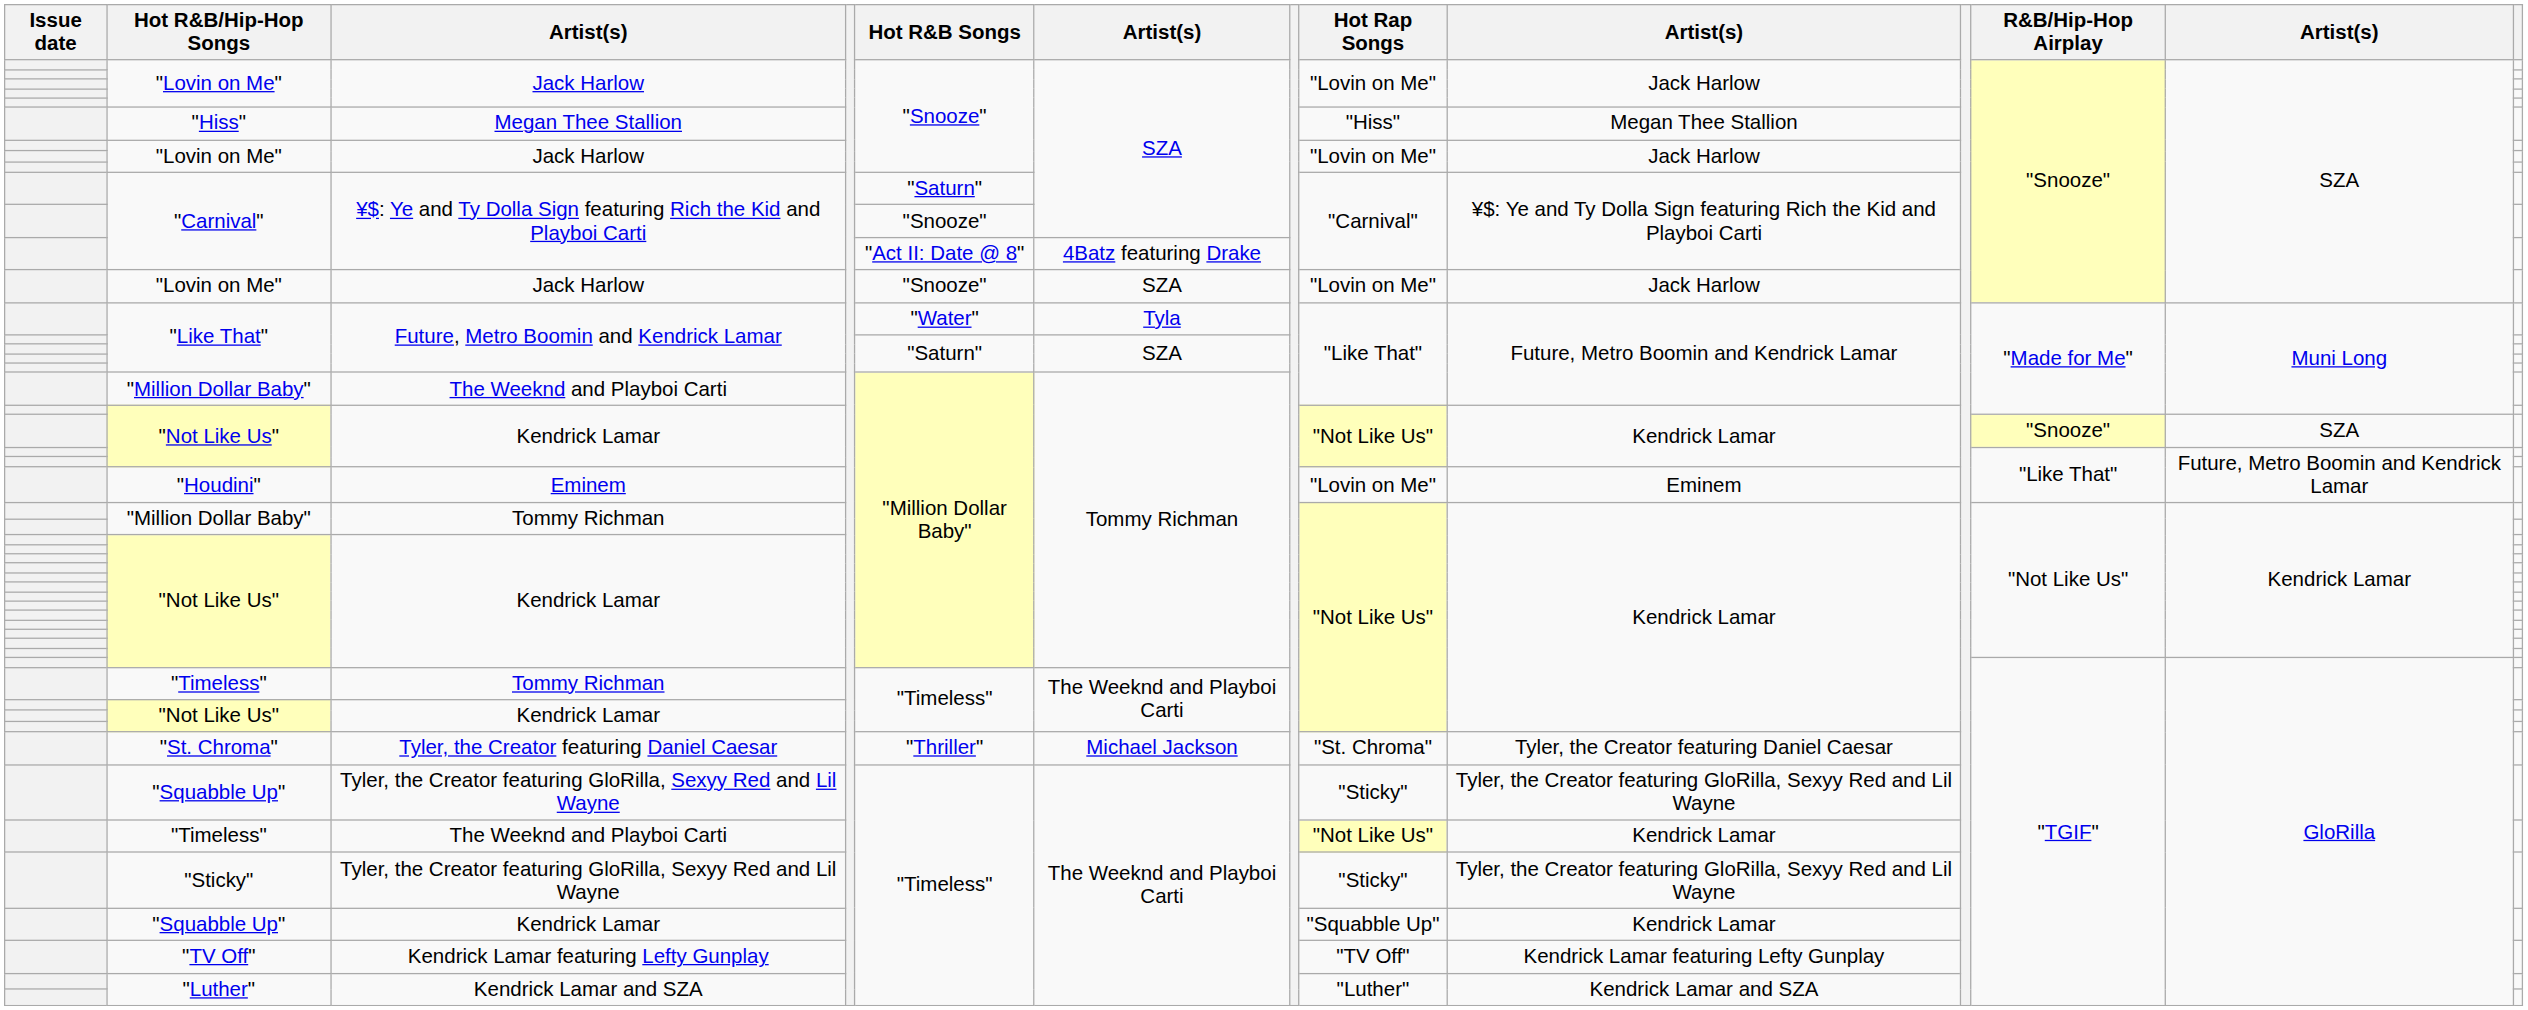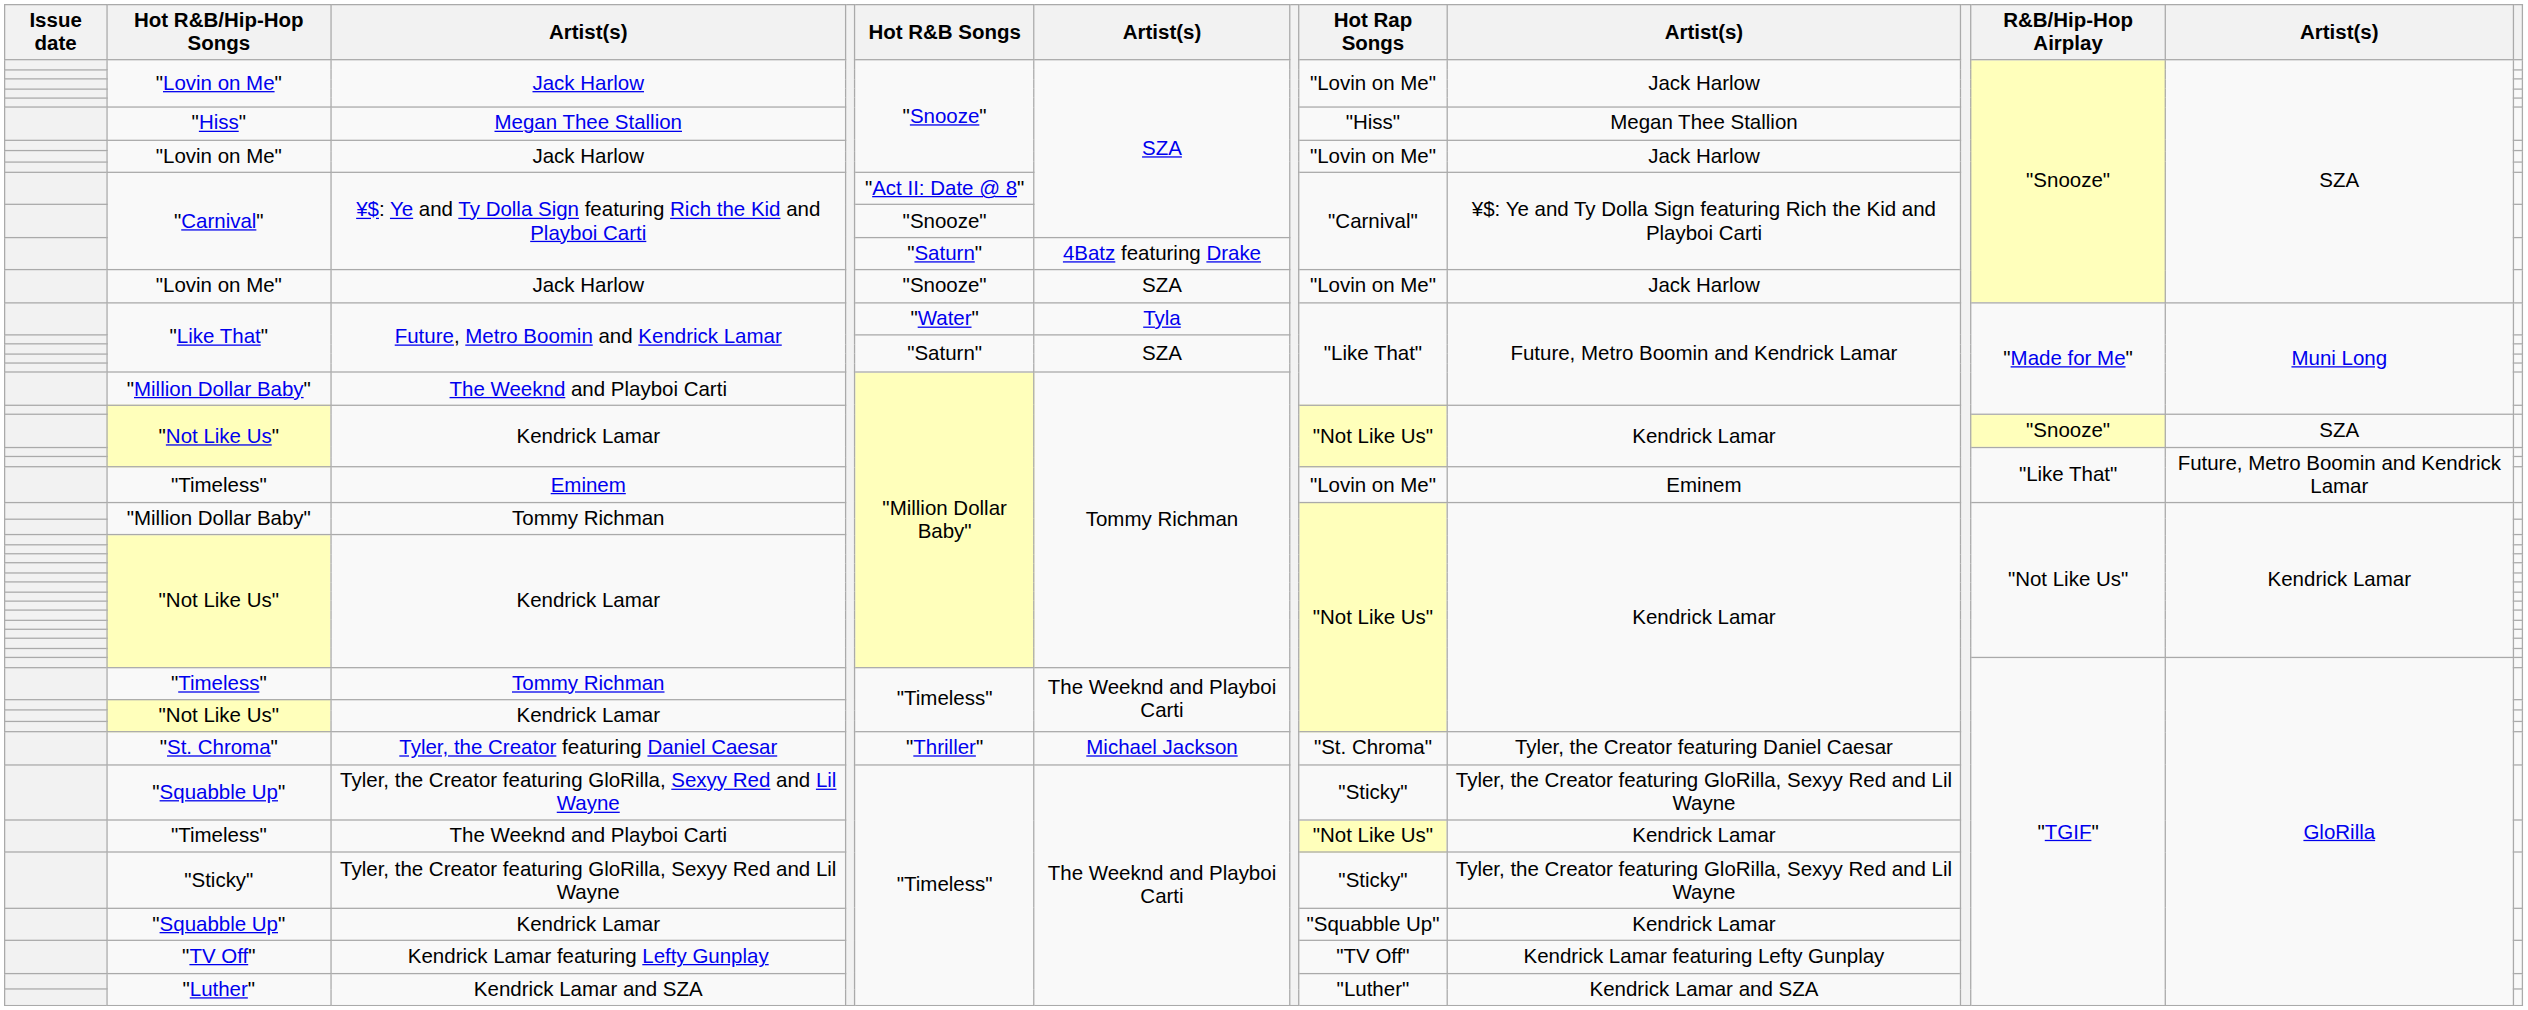(945, 188) "Saturn" -> (945, 188) "Act II: Date @ 8"
(945, 253) "Act II: Date @ 8" -> (945, 253) "Saturn"
(219, 484) "Houdini" -> (219, 484) "Timeless"
